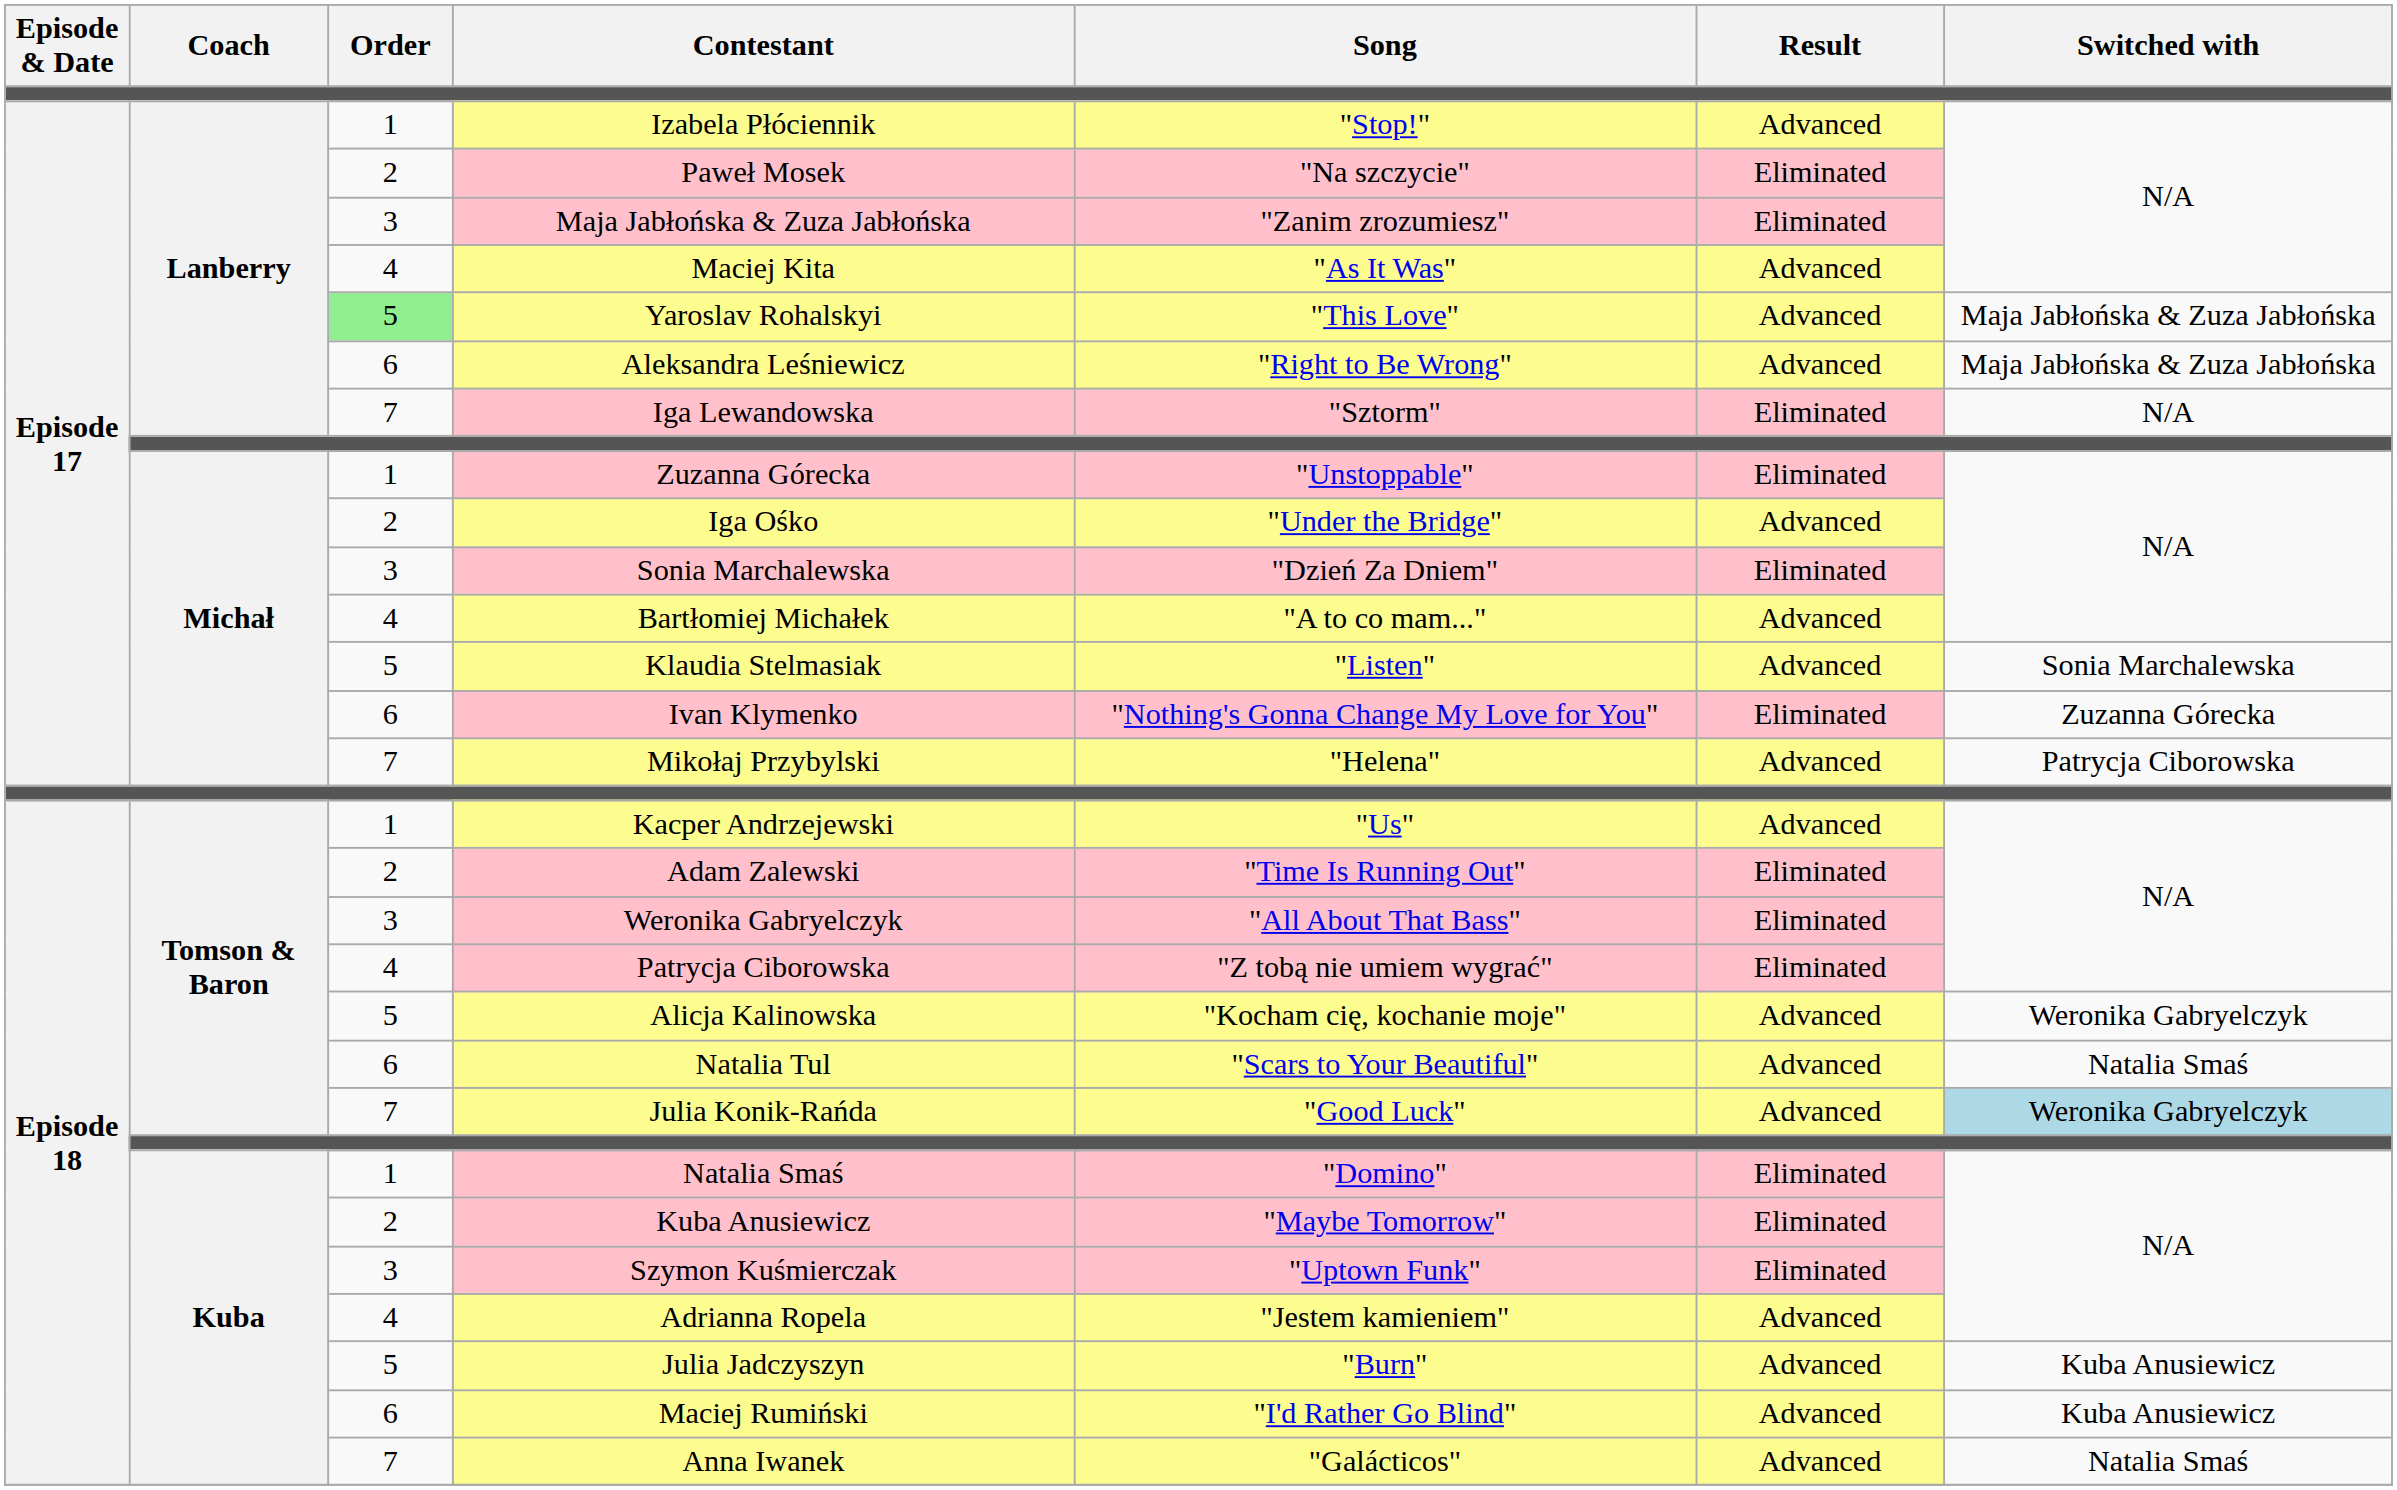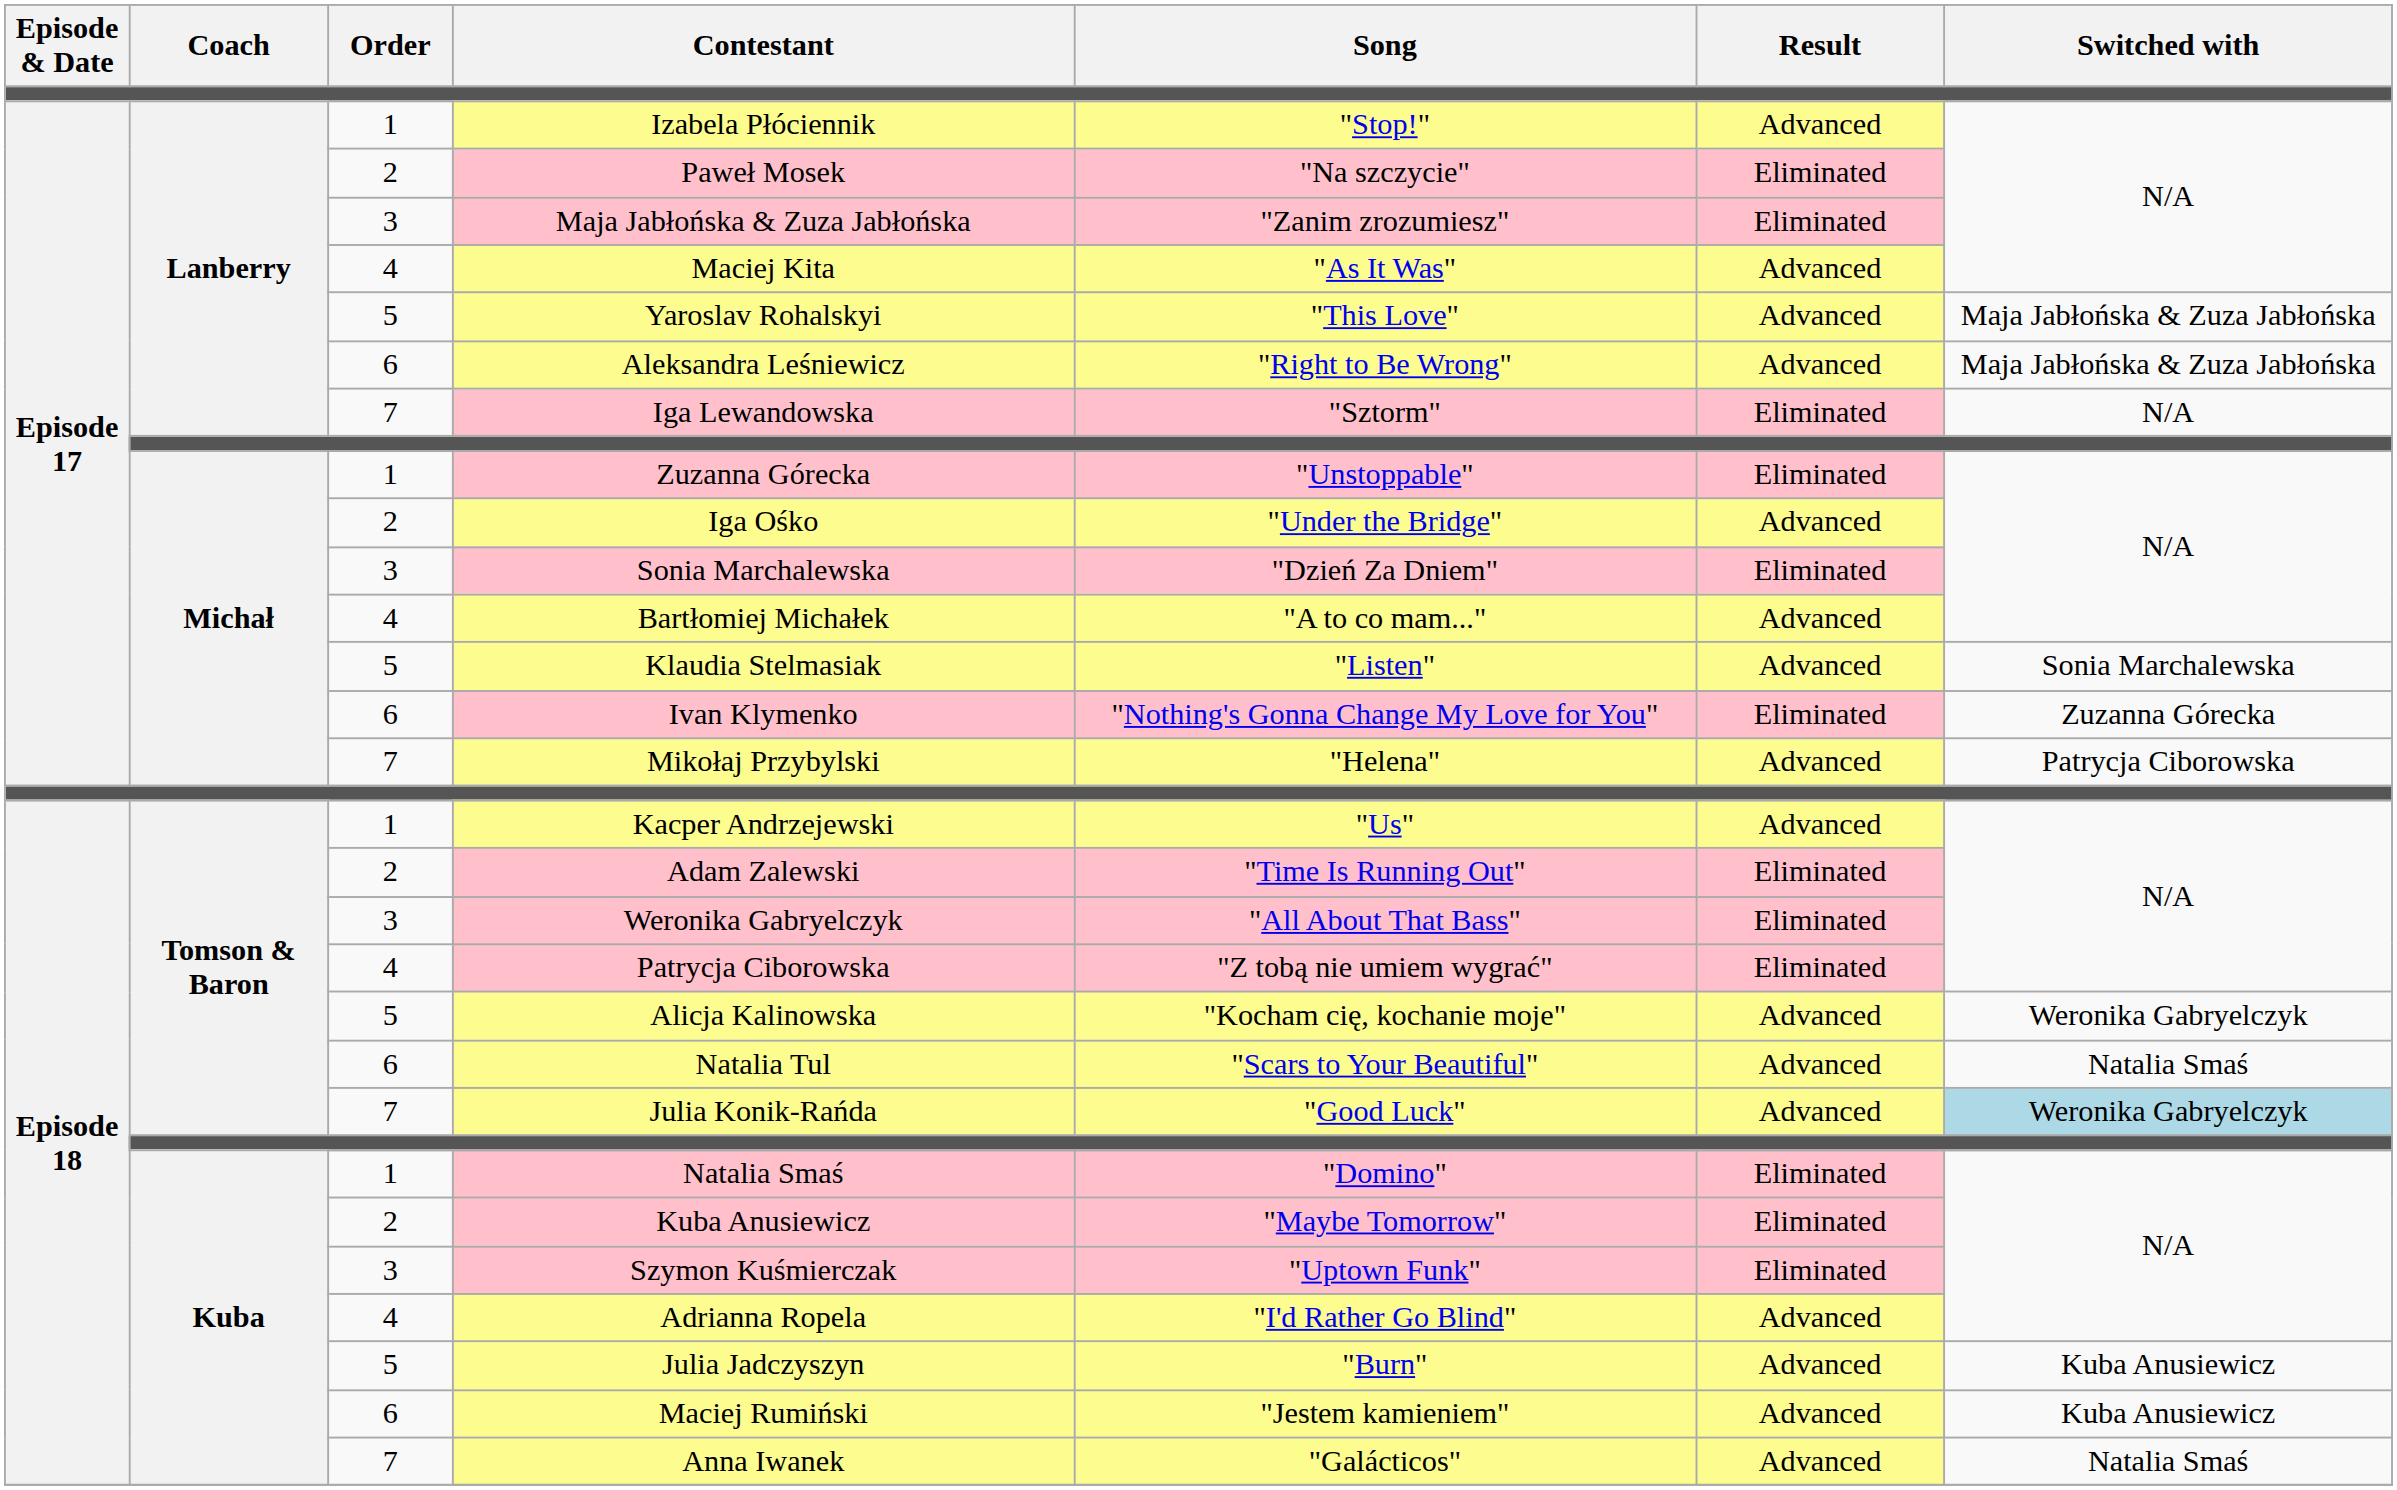(390, 316) lightgreen background -> (390, 316) no background
(1385, 1317) "Jestem kamieniem" -> (1385, 1317) "I'd Rather Go Blind"
(1385, 1413) "I'd Rather Go Blind" -> (1385, 1413) "Jestem kamieniem"
